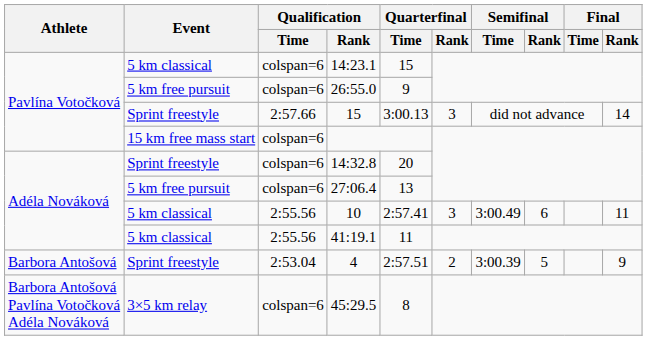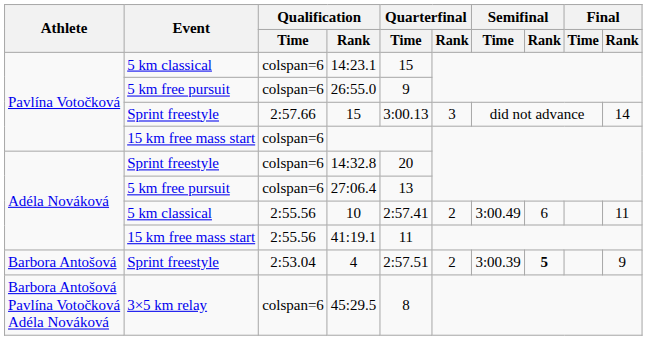(452, 213) 3 -> (452, 213) 2
(170, 238) 5 km classical -> (191, 238) 15 km free mass start
(544, 262) normal -> (544, 262) bold
